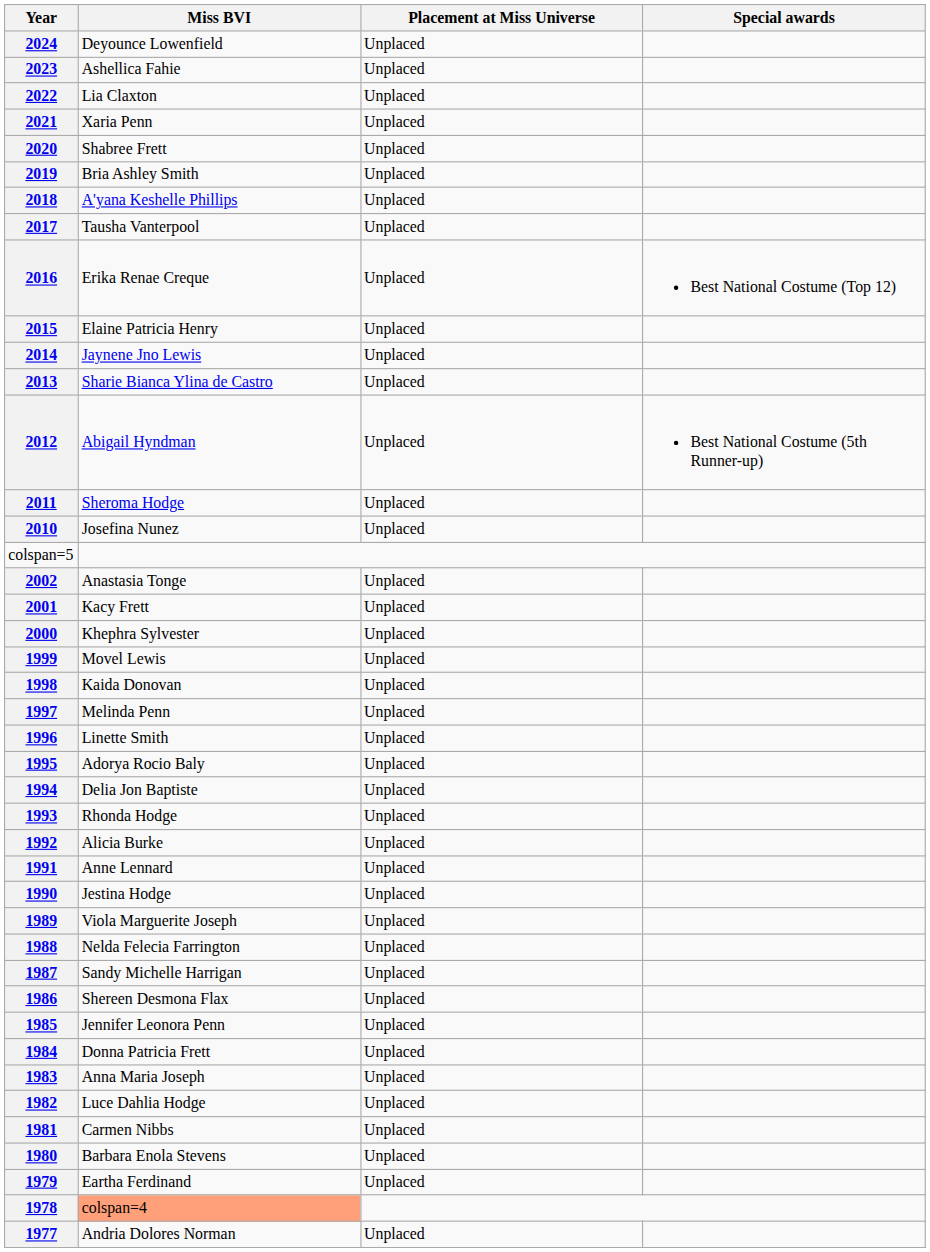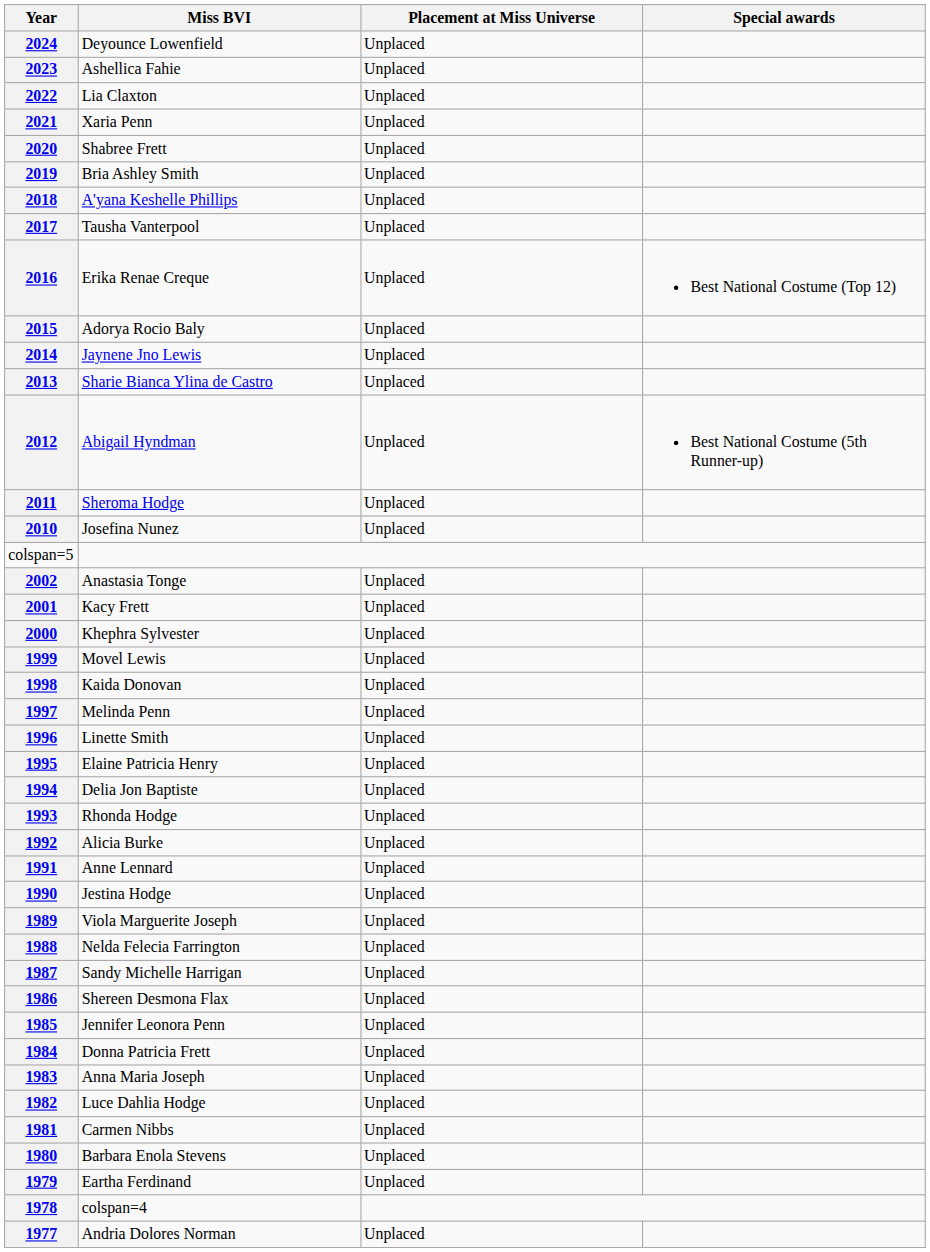(150, 329) Elaine Patricia Henry -> (143, 329) Adorya Rocio Baly
(143, 764) Adorya Rocio Baly -> (150, 764) Elaine Patricia Henry
(114, 1208) lightsalmon background -> (114, 1208) no background
